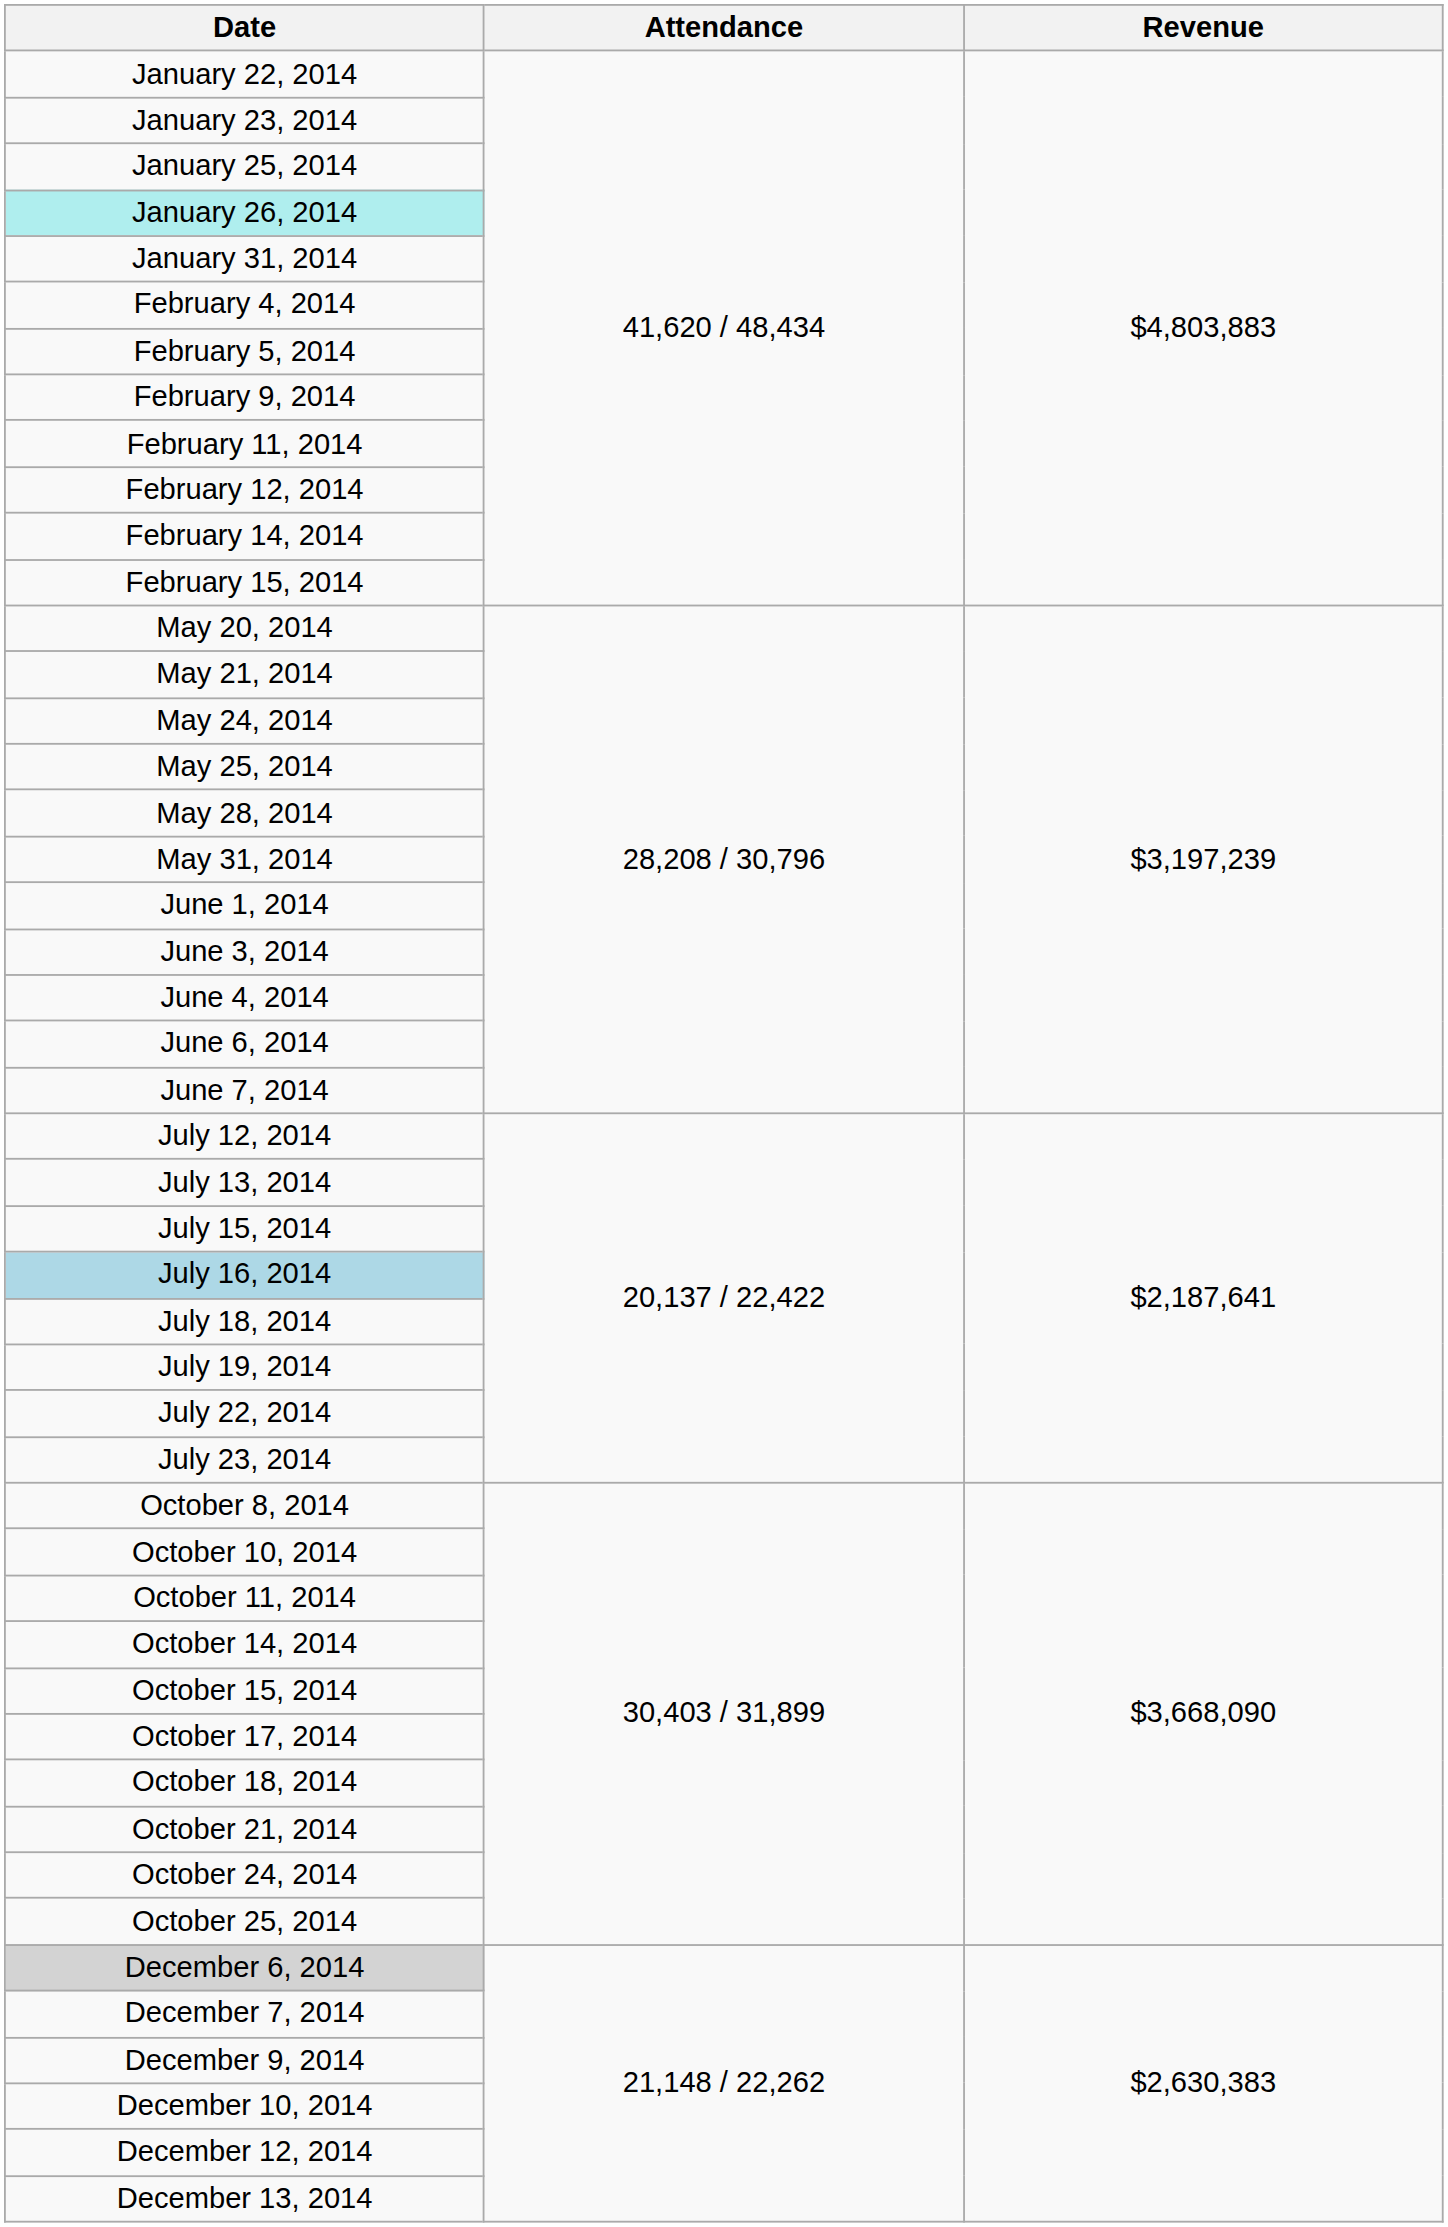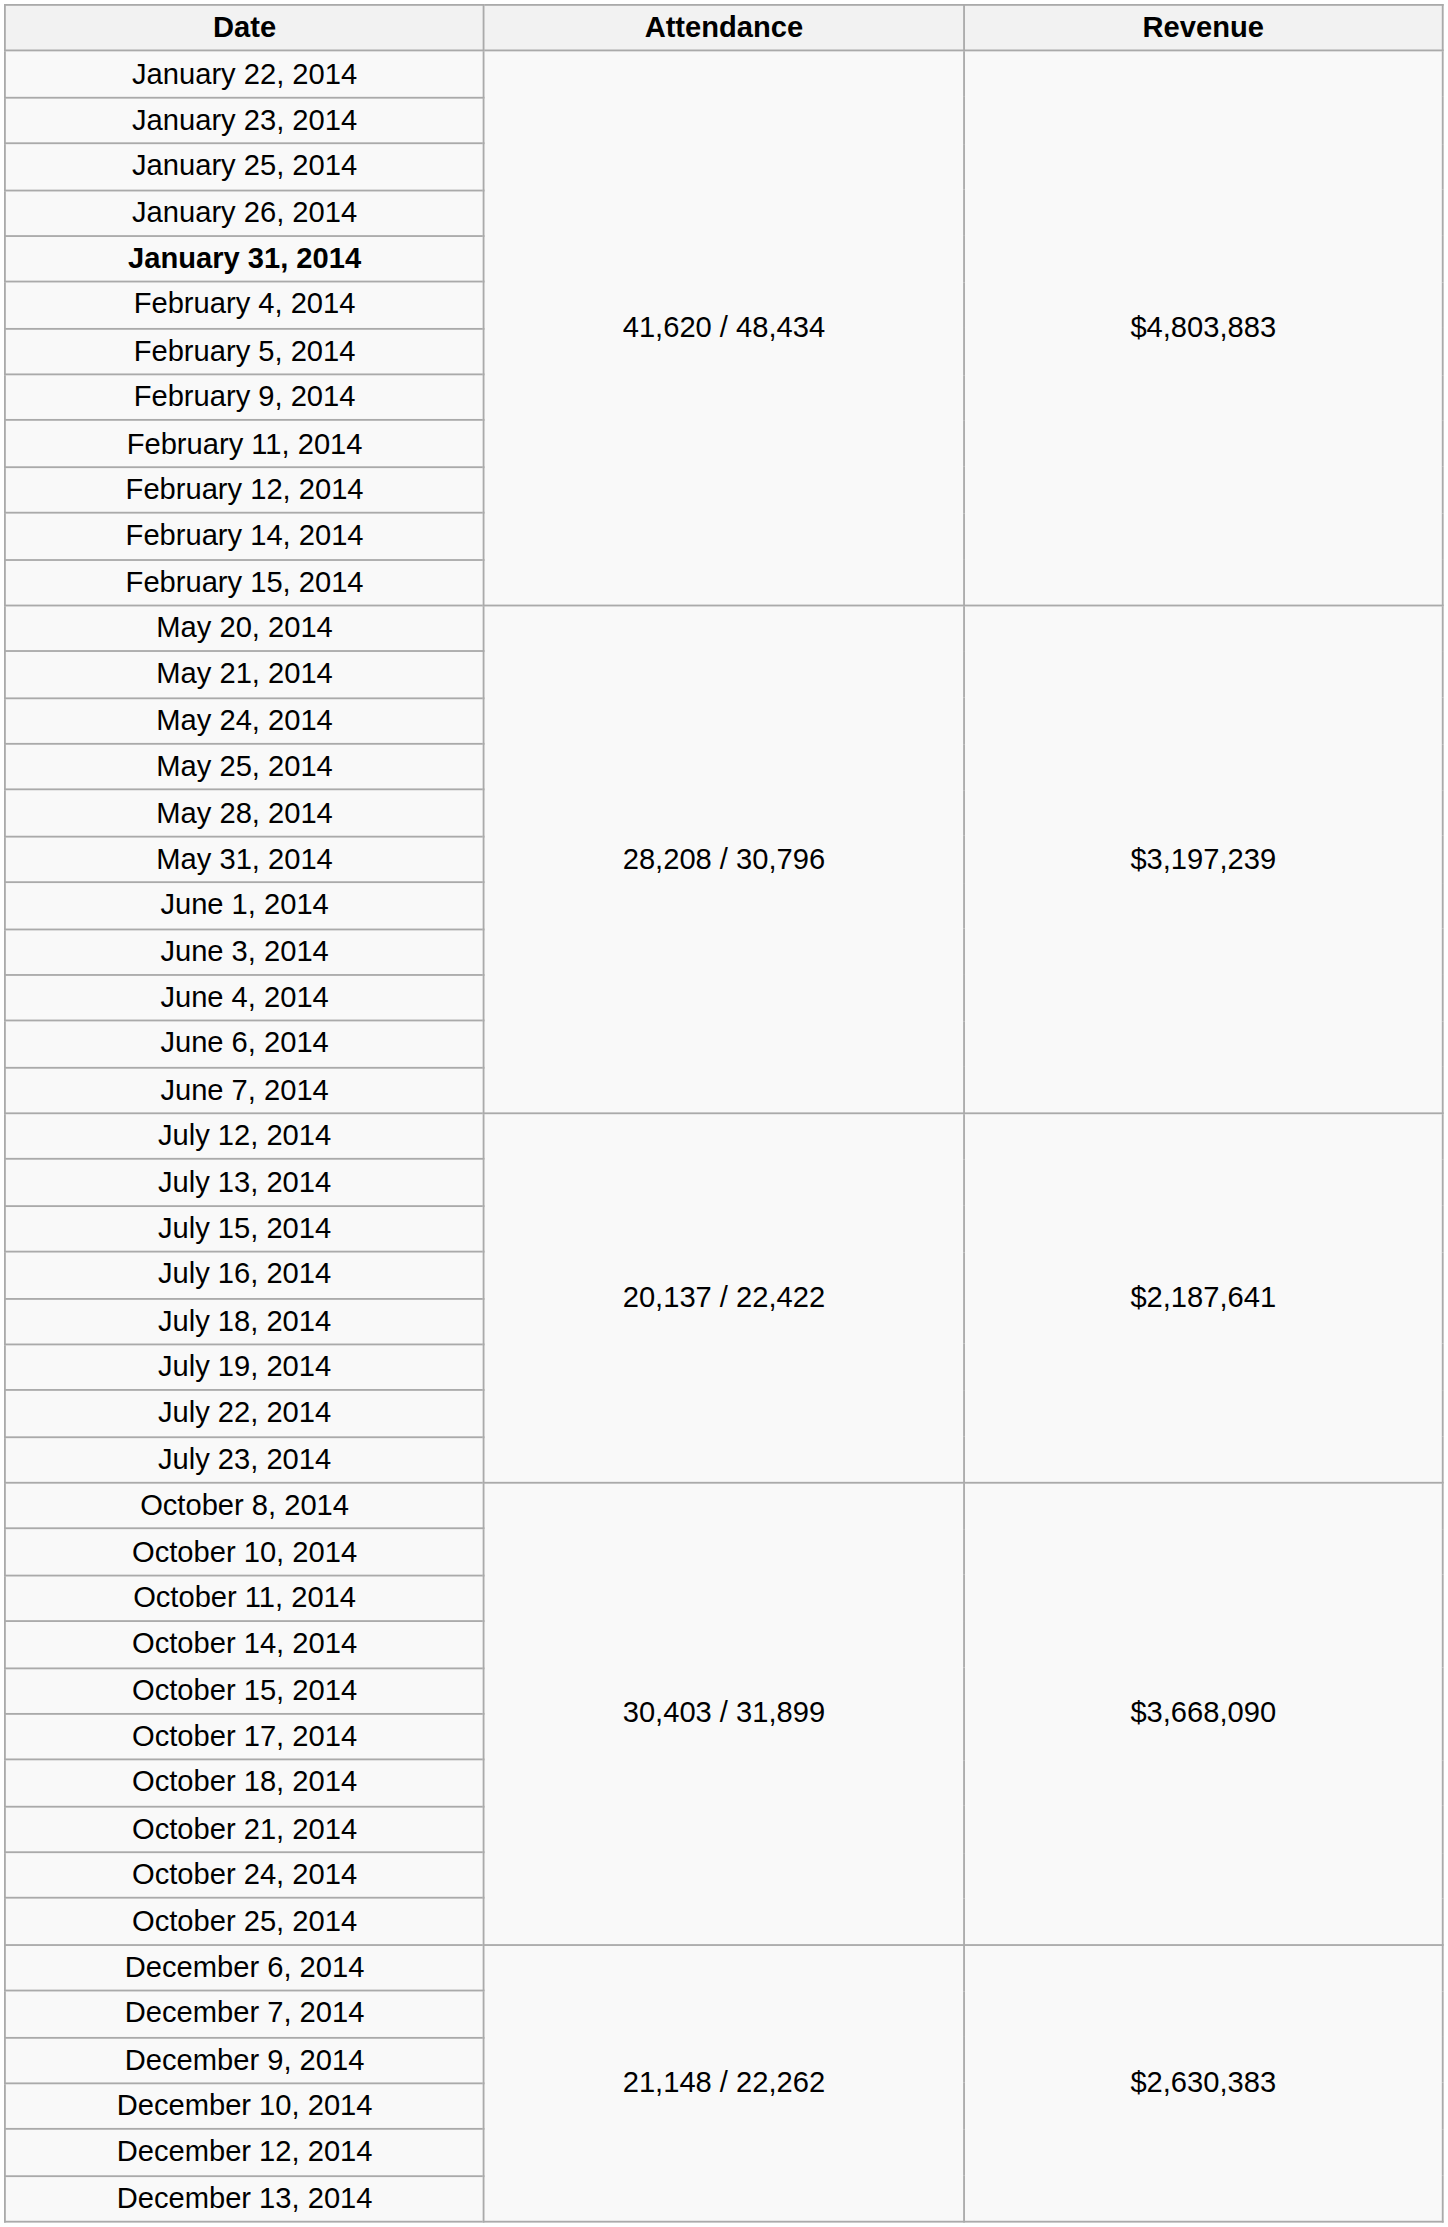(245, 212) paleturquoise background -> (245, 212) no background
(245, 258) normal -> (245, 258) bold
(245, 1274) lightblue background -> (245, 1274) no background
(245, 1967) lightgrey background -> (245, 1967) no background
